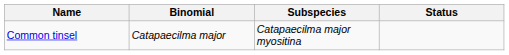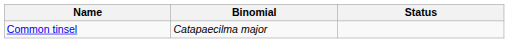- column: (317, 12)
